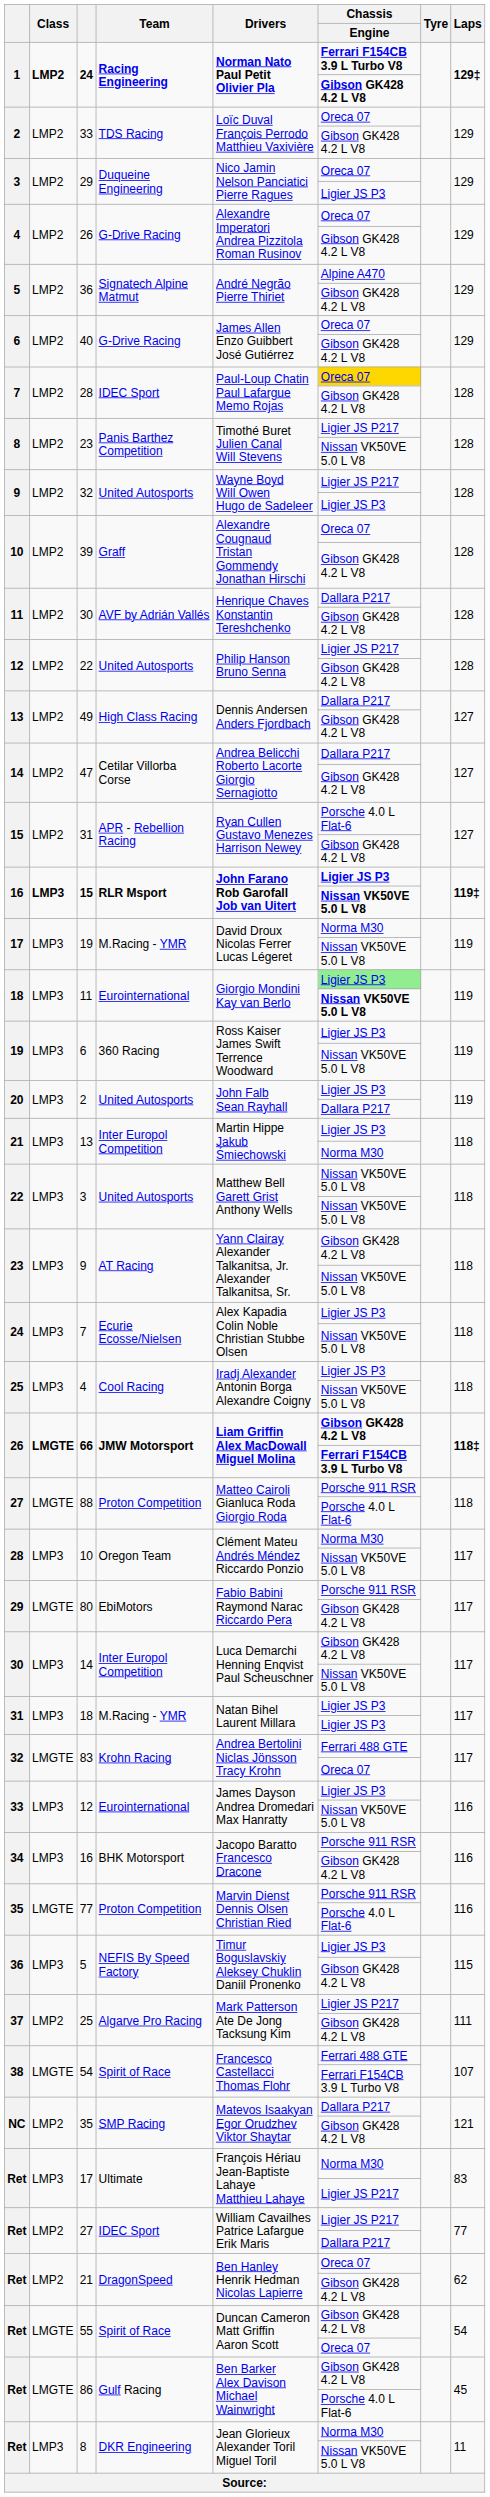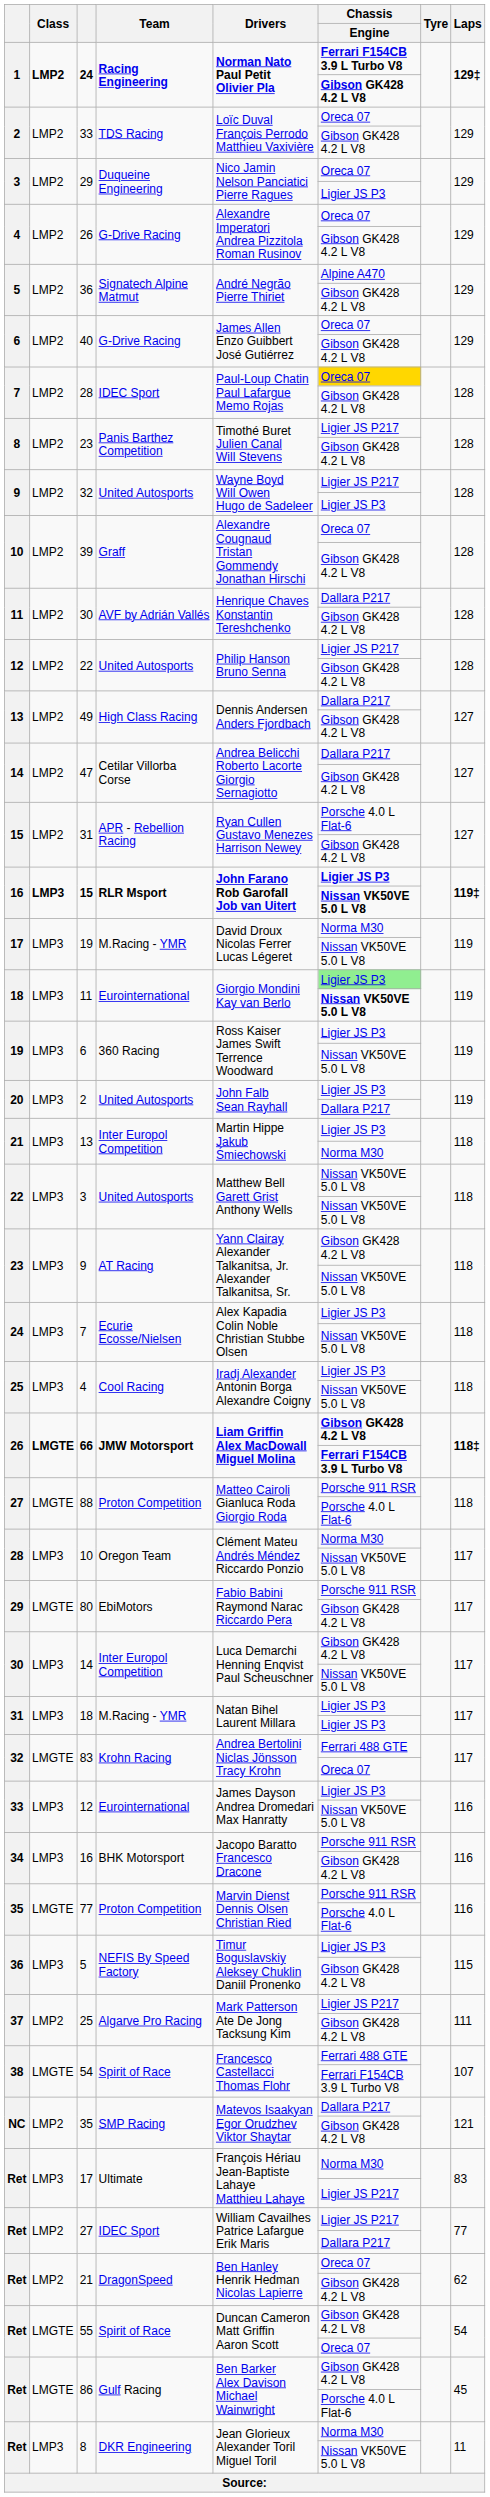(364, 454) Nissan VK50VE 5.0 L V8 -> (360, 454) Gibson GK428 4.2 L V8
